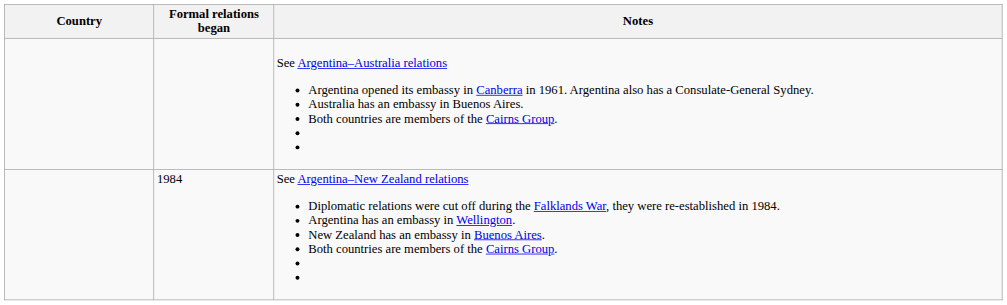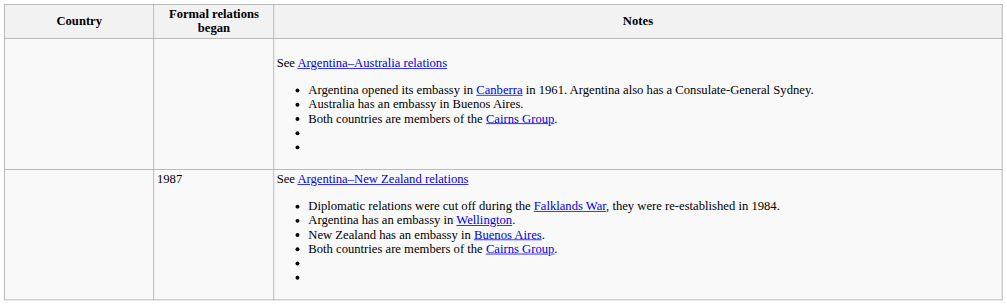(170, 179) 1984 -> (170, 179) 1987
